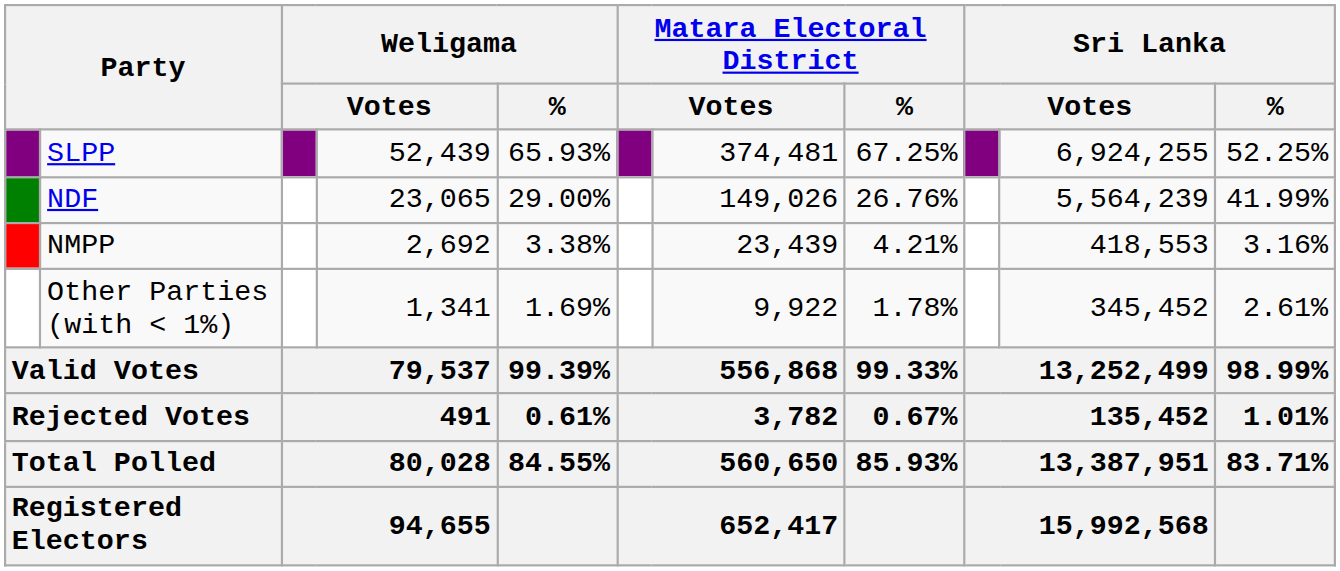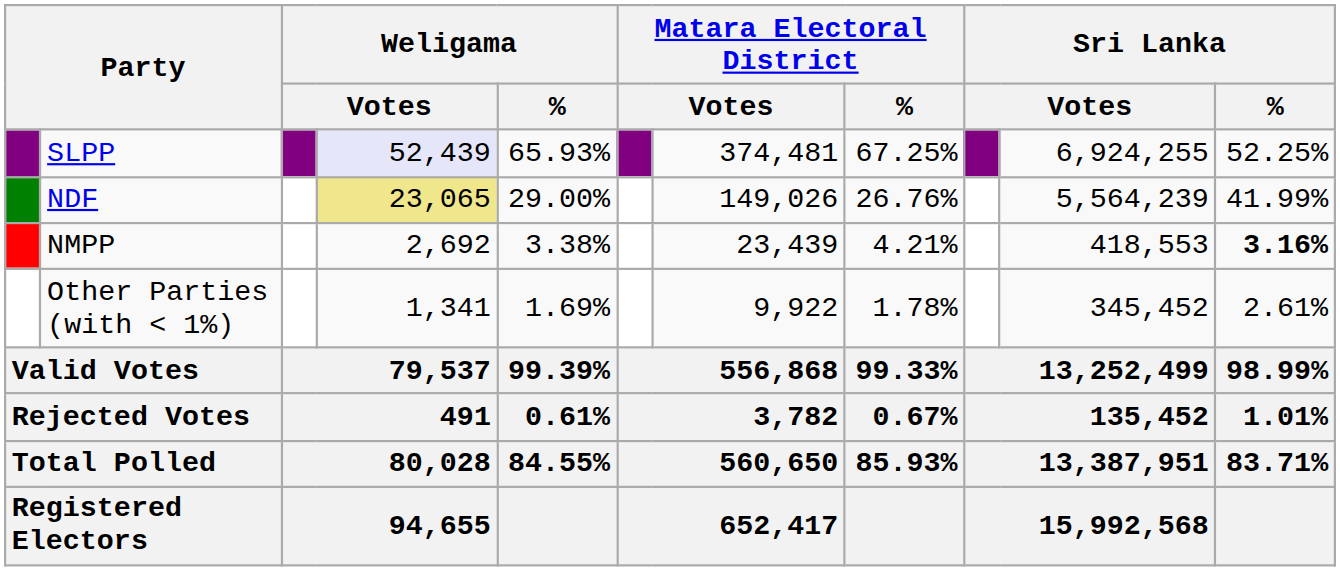(440, 153) no background -> (440, 153) lavender background
(440, 199) no background -> (440, 199) khaki background
(1286, 246) normal -> (1286, 246) bold
